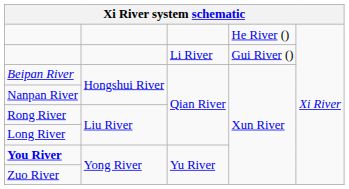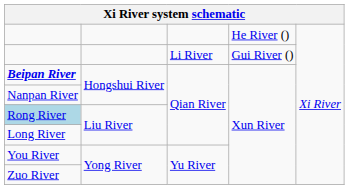(40, 74) normal -> (42, 74) bold
(37, 114) no background -> (37, 114) lightblue background
(35, 154) bold -> (33, 154) normal
